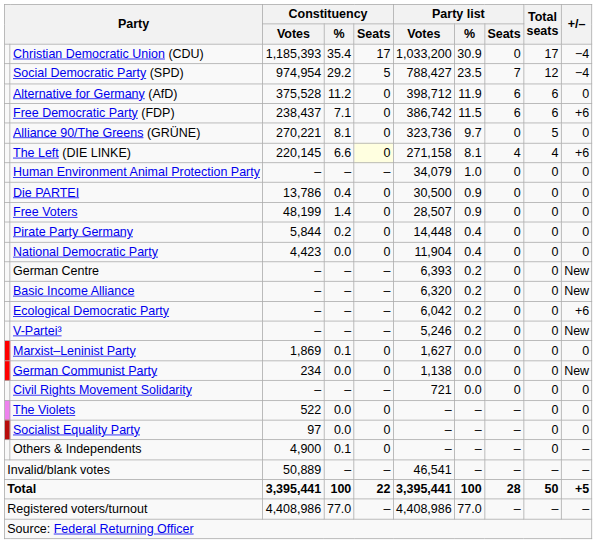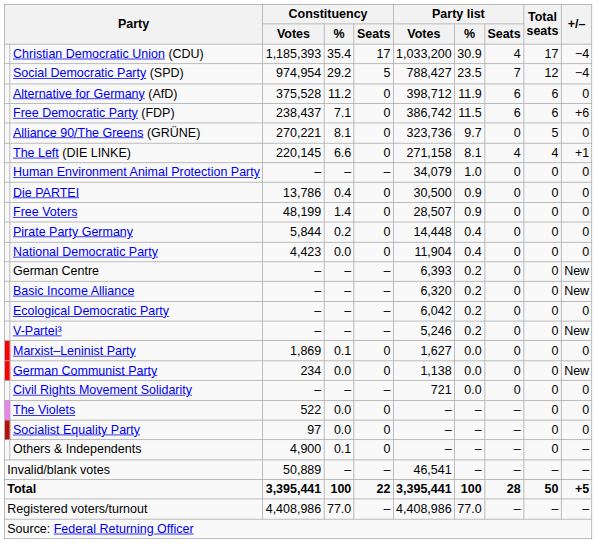(517, 53) 0 -> (517, 53) 4
(387, 152) lightyellow background -> (387, 152) no background
(582, 152) +6 -> (582, 152) +1
(582, 311) +6 -> (586, 311) 0
